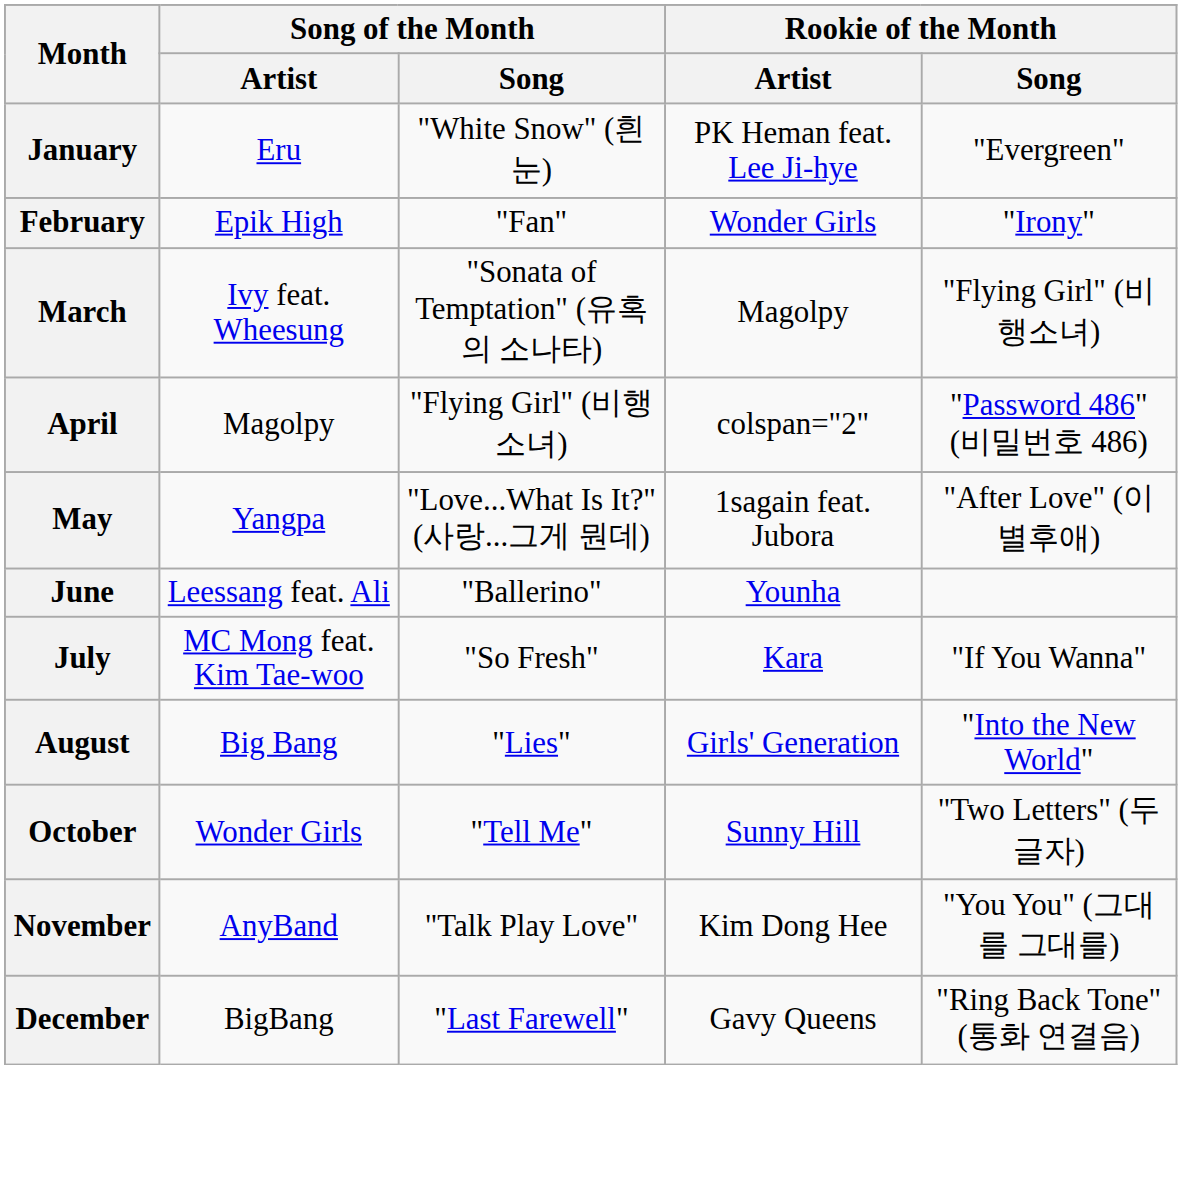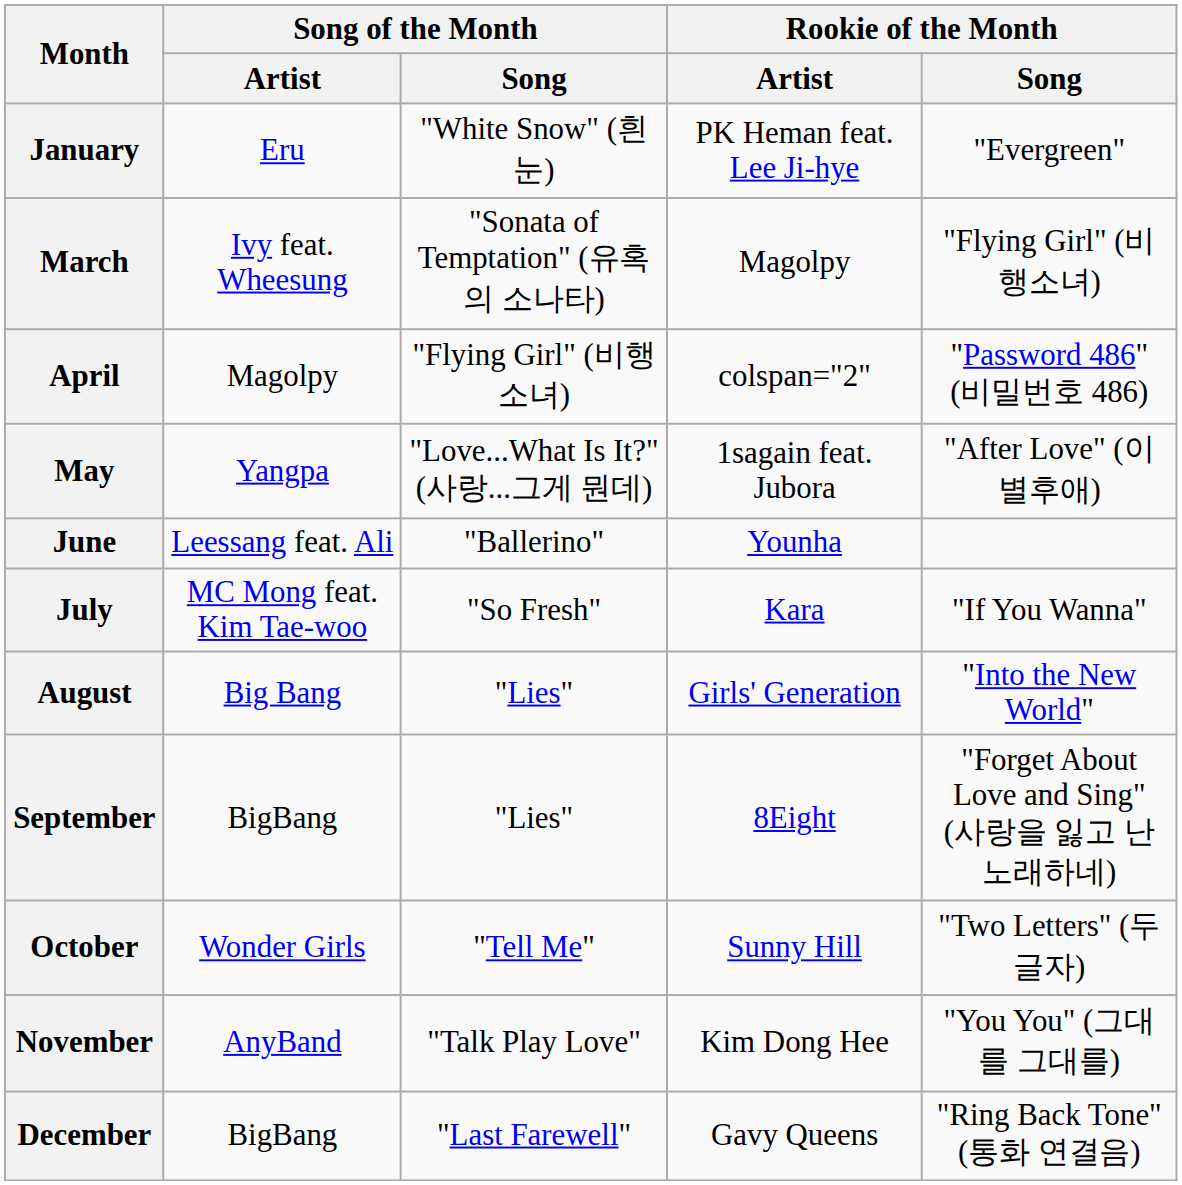- row: (82, 222)
+ row: (84, 817)
